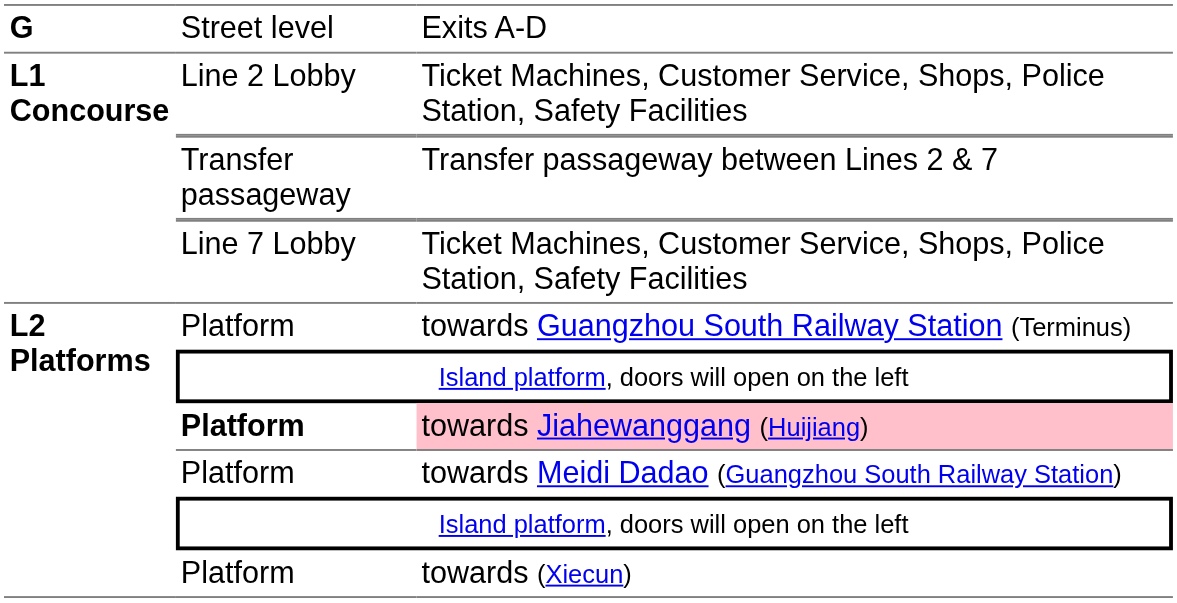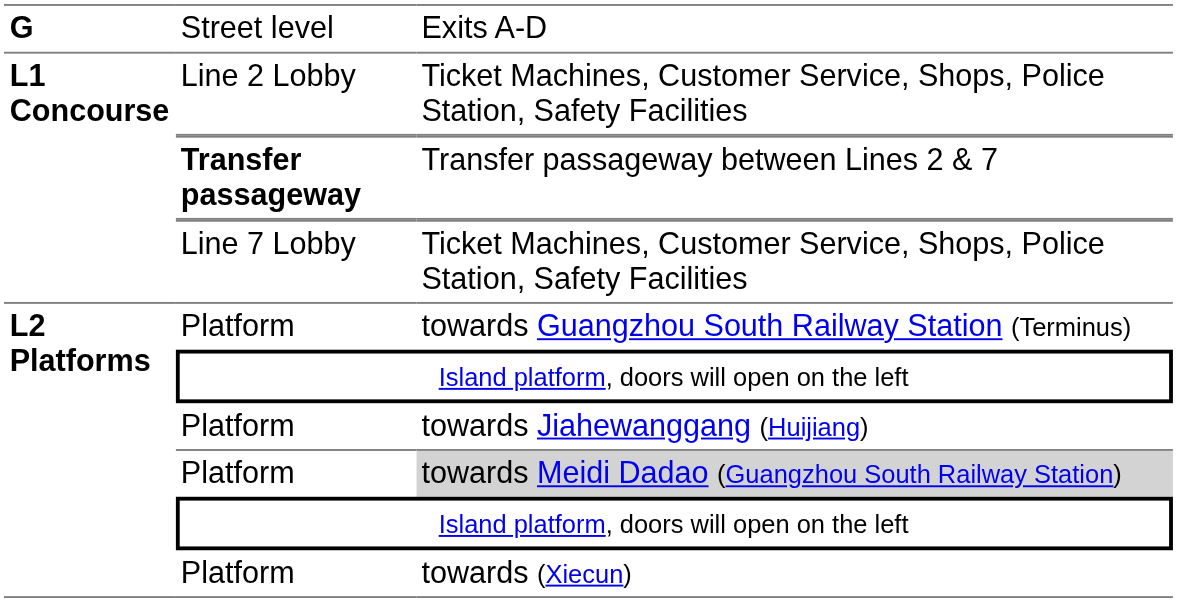(266, 177) normal -> (271, 177) bold
(243, 425) bold -> (238, 425) normal
(645, 425) pink background -> (645, 425) no background
(772, 473) no background -> (772, 473) lightgrey background
